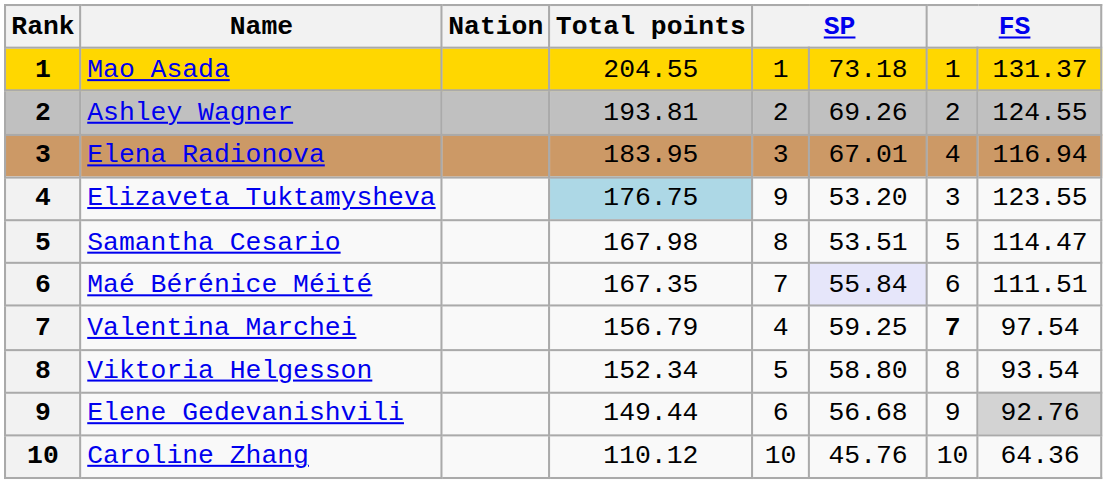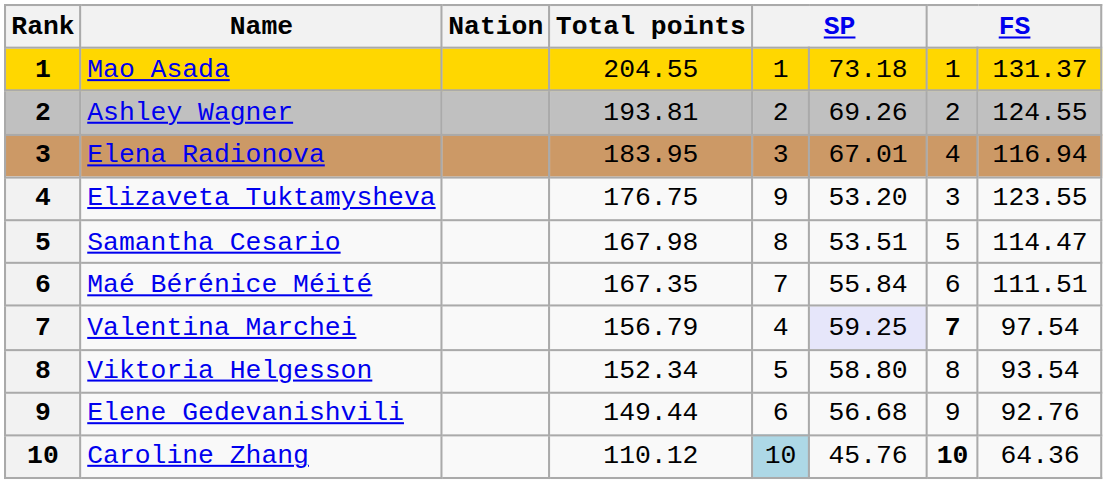(651, 199) lightblue background -> (651, 199) no background
(868, 285) lavender background -> (868, 285) no background
(868, 328) no background -> (868, 328) lavender background
(1040, 414) lightgrey background -> (1040, 414) no background
(781, 457) no background -> (781, 457) lightblue background
(953, 457) normal -> (953, 457) bold
